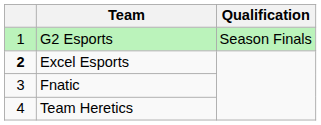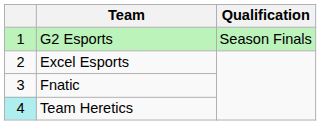(21, 62) bold -> (21, 62) normal
(21, 108) no background -> (21, 108) paleturquoise background
